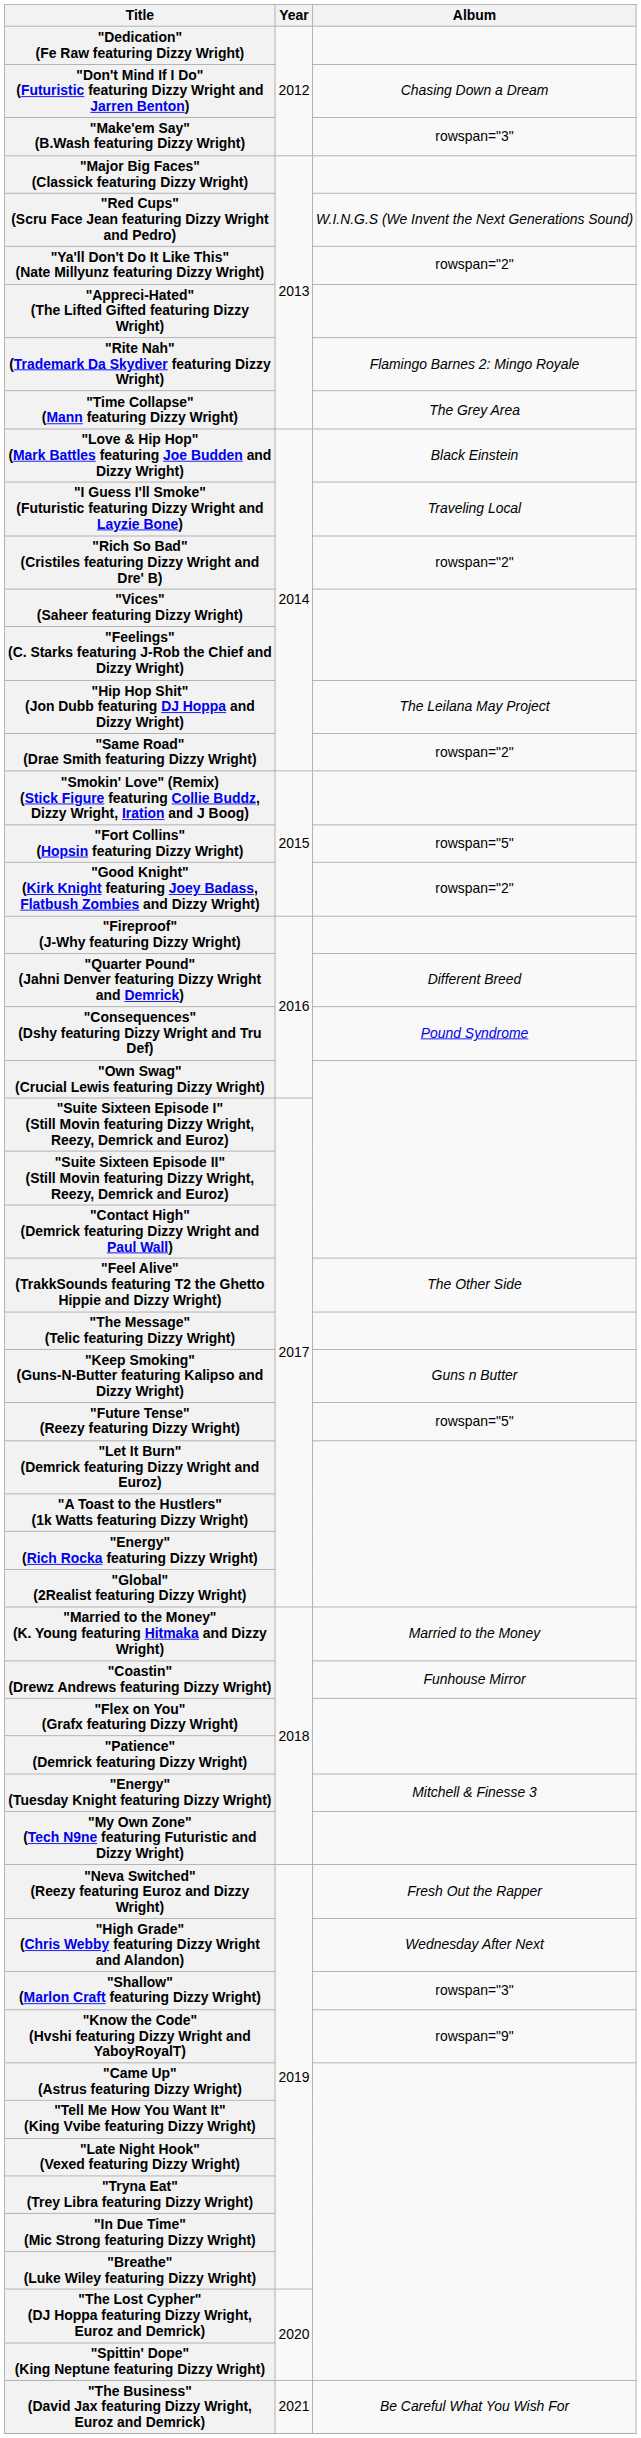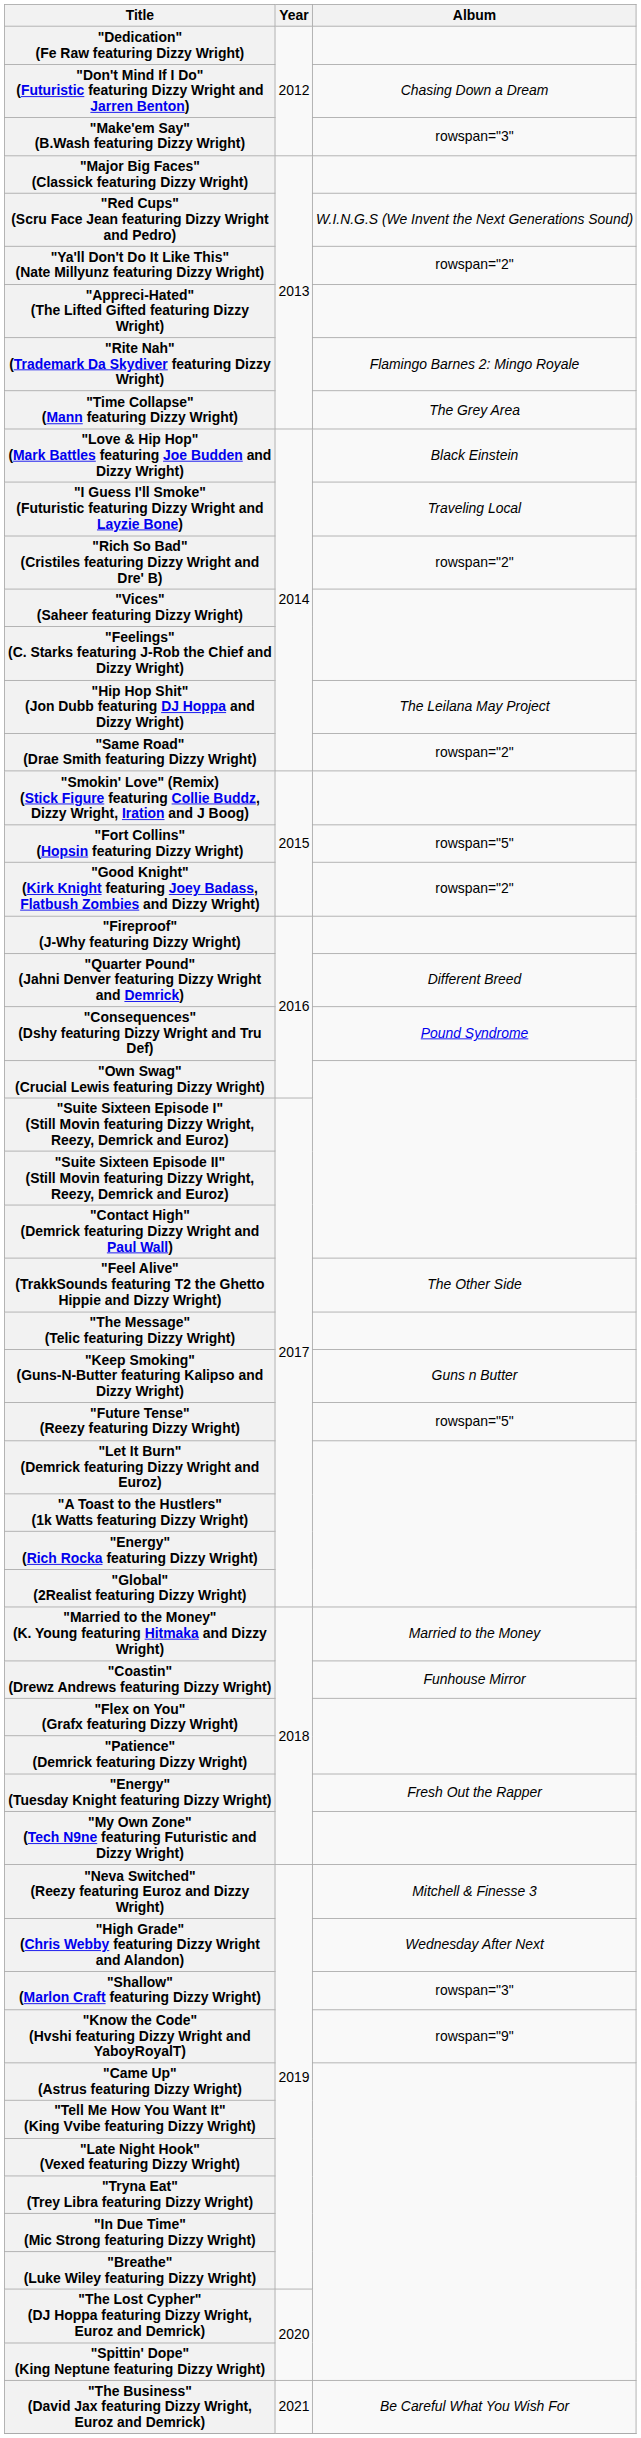(475, 1792) Mitchell & Finesse 3 -> (475, 1792) Fresh Out the Rapper
(475, 1891) Fresh Out the Rapper -> (475, 1891) Mitchell & Finesse 3
